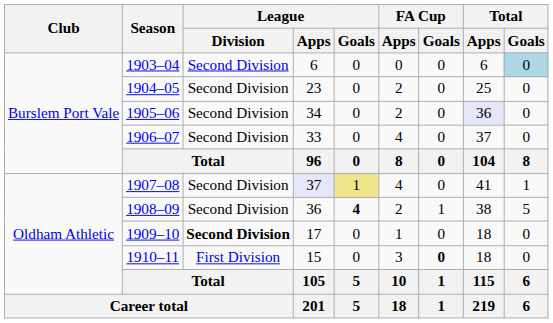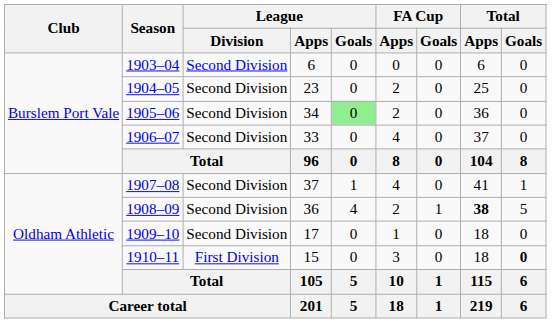(526, 64) lightblue background -> (524, 64) no background
(356, 112) no background -> (354, 112) lightgreen background
(484, 112) lavender background -> (481, 112) no background
(314, 185) lavender background -> (311, 185) no background
(356, 185) khaki background -> (354, 185) no background
(356, 209) bold -> (354, 209) normal
(484, 209) normal -> (481, 209) bold
(238, 233) bold -> (237, 233) normal
(441, 257) bold -> (439, 257) normal
(526, 257) normal -> (524, 257) bold
